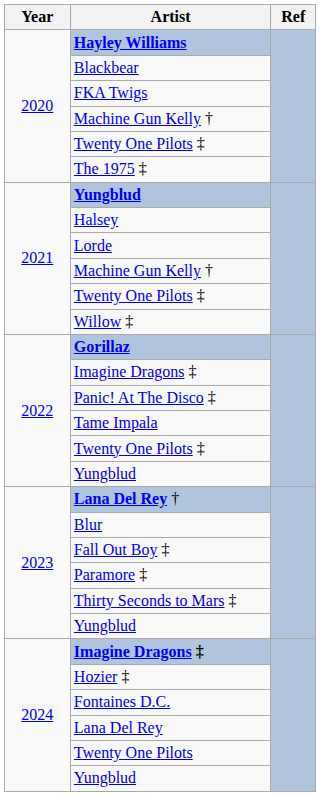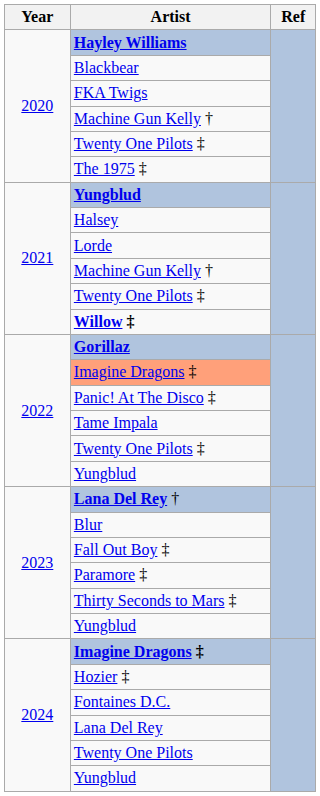(104, 321) normal -> (104, 321) bold
(135, 372) no background -> (135, 372) lightsalmon background
